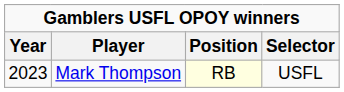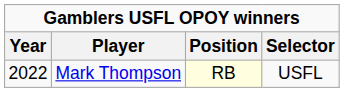(28, 73) 2023 -> (28, 73) 2022
